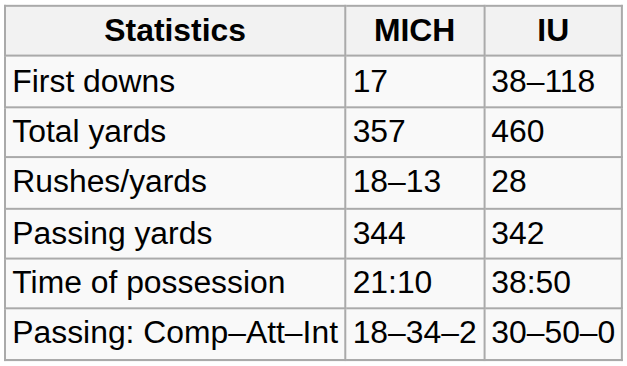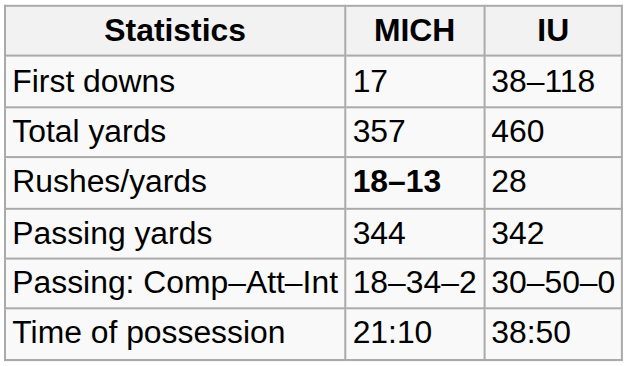(397, 182) normal -> (397, 182) bold
rows swapped: (175, 333) <-> (149, 283)
